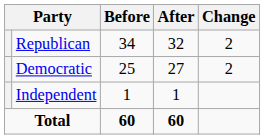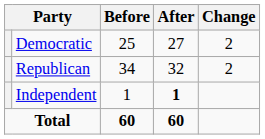rows swapped: (53, 43) <-> (54, 69)
(176, 95) normal -> (176, 95) bold
